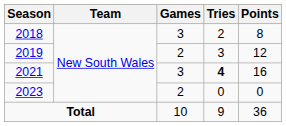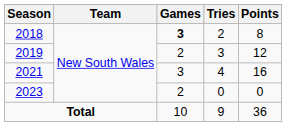(180, 33) normal -> (180, 33) bold
(221, 72) bold -> (221, 72) normal
